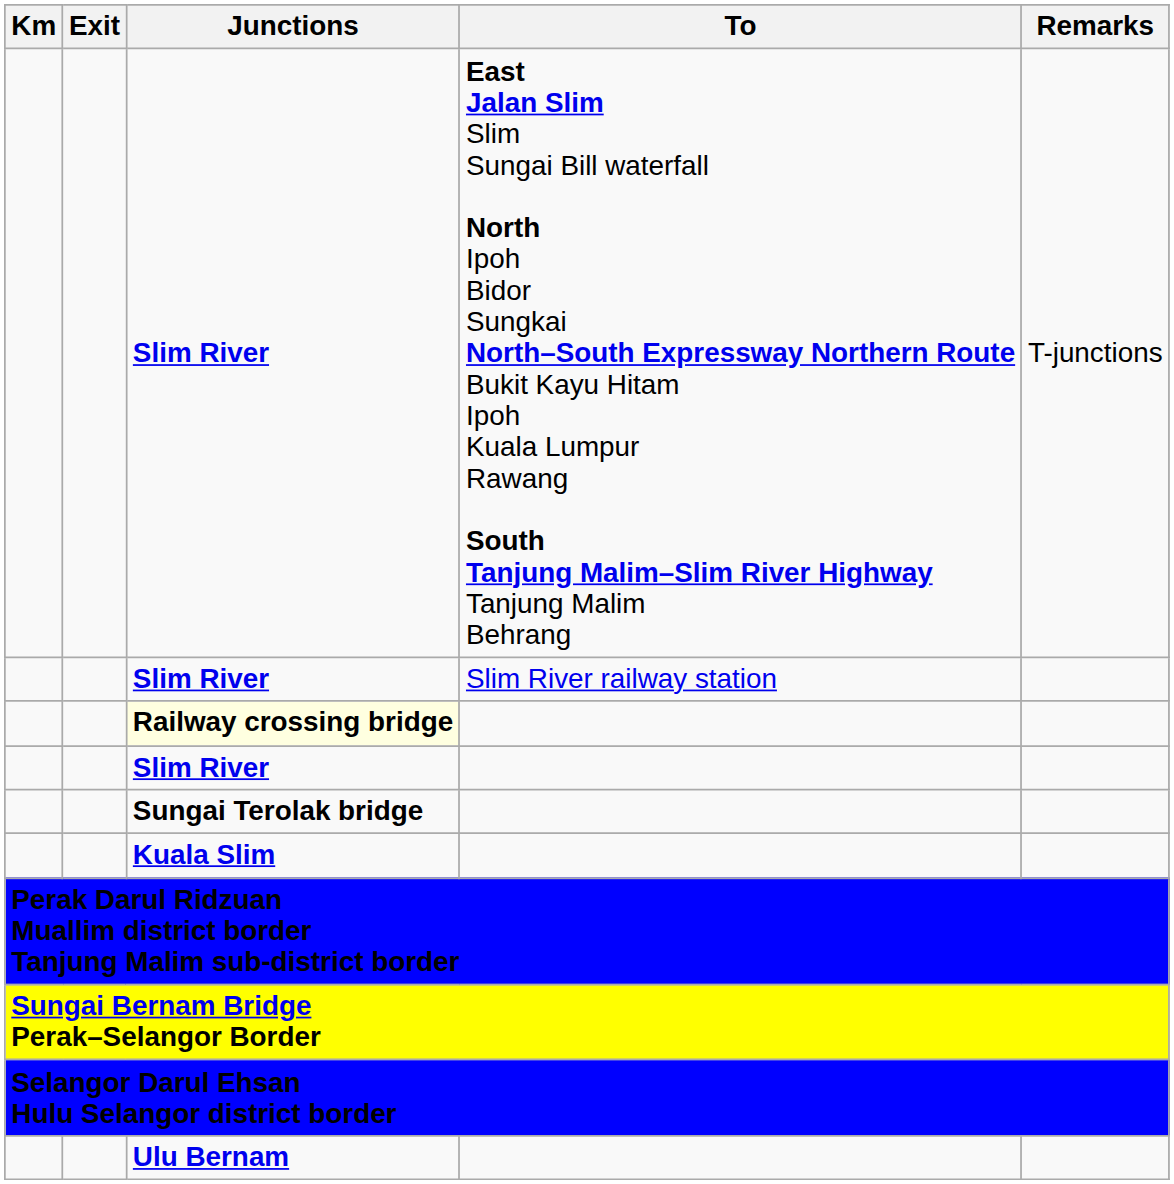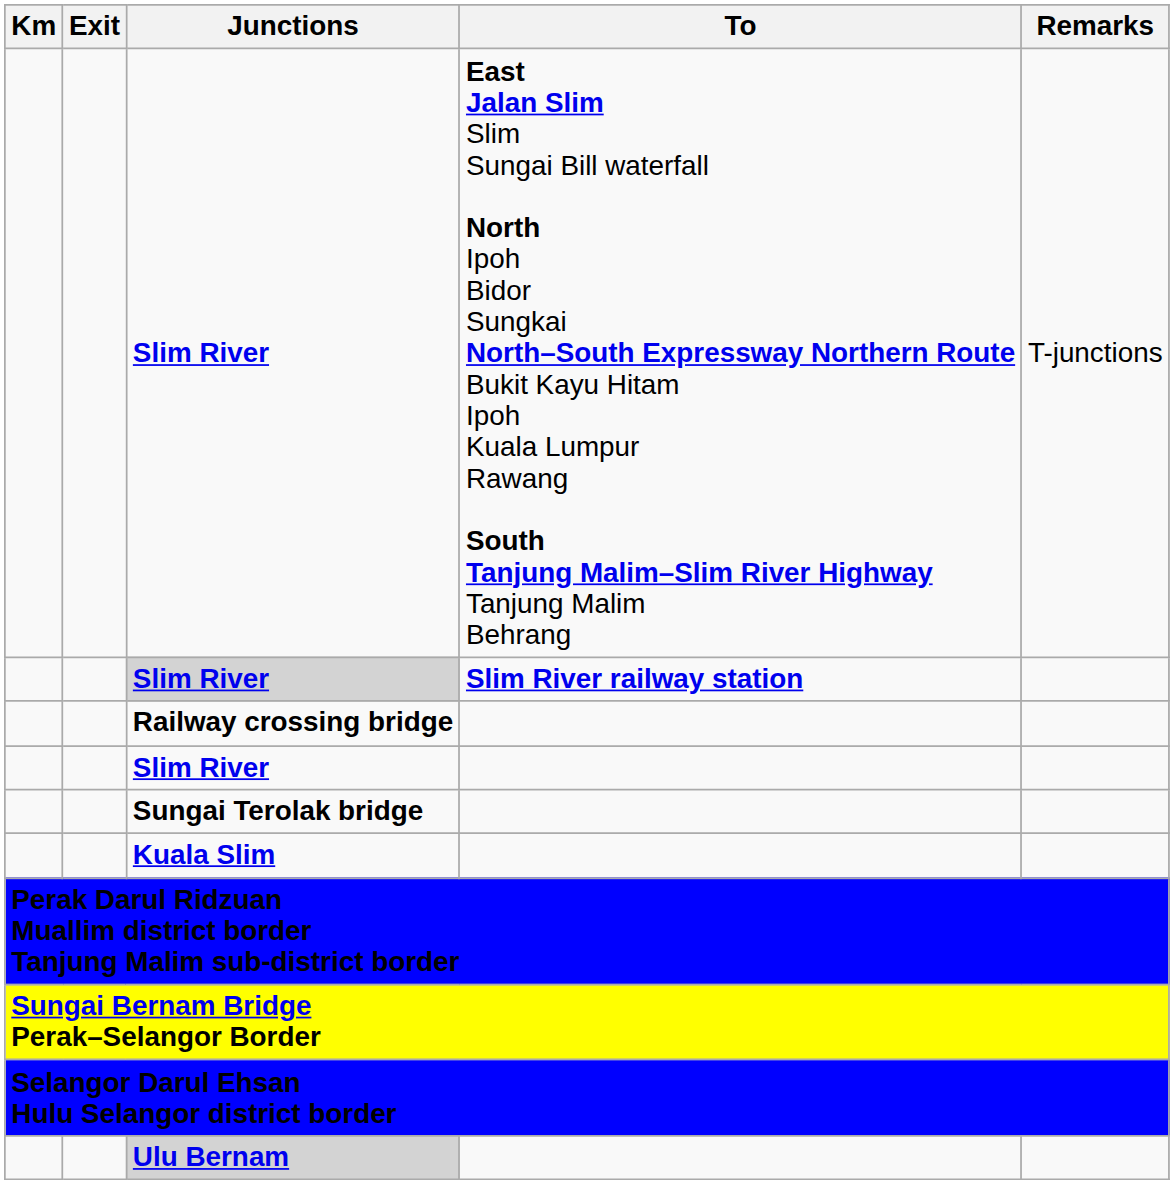(201, 678) no background -> (201, 678) lightgrey background
(621, 678) normal -> (635, 678) bold
(293, 722) lightyellow background -> (293, 722) no background
(211, 1157) no background -> (211, 1157) lightgrey background
